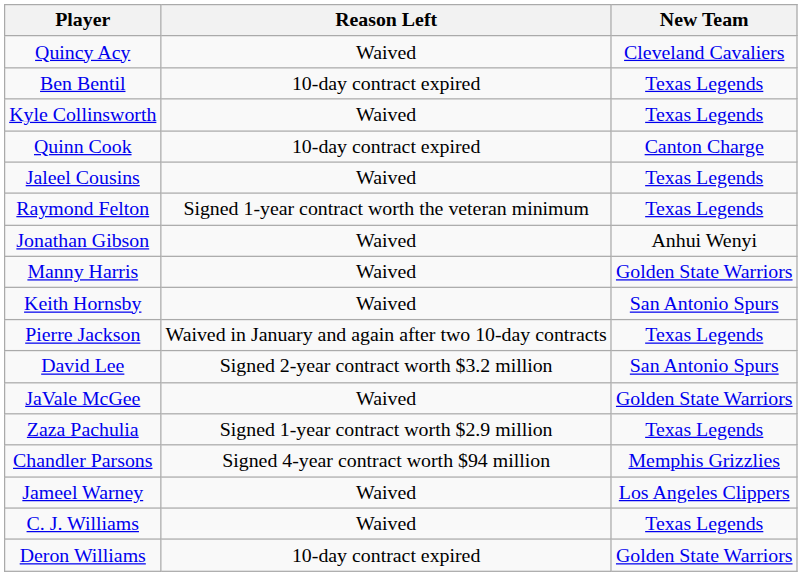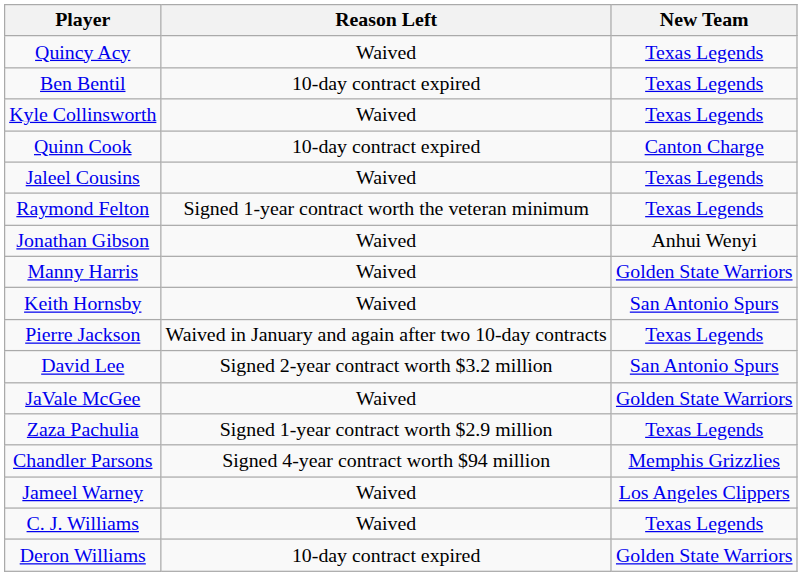(704, 51) Cleveland Cavaliers -> (704, 51) Texas Legends
